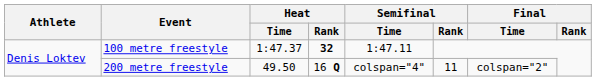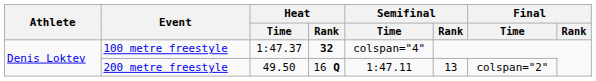(389, 49) 1:47.11 -> (389, 49) colspan="4"
(389, 67) colspan="4" -> (389, 67) 1:47.11
(451, 67) 11 -> (451, 67) 13
